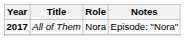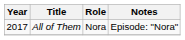(17, 27) bold -> (17, 27) normal
